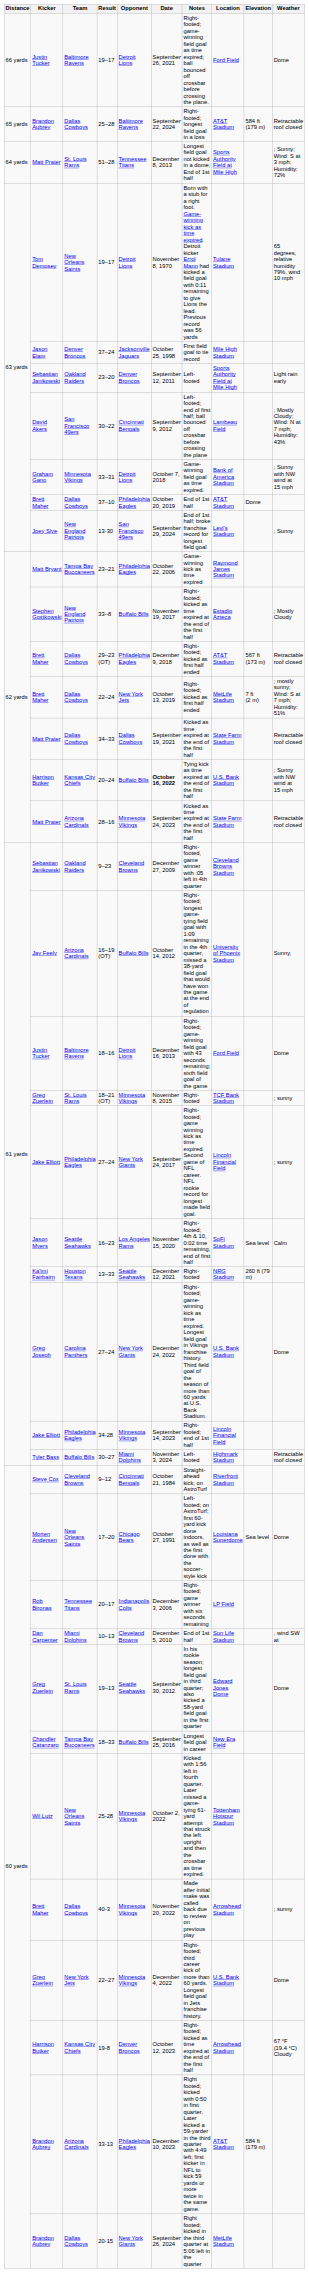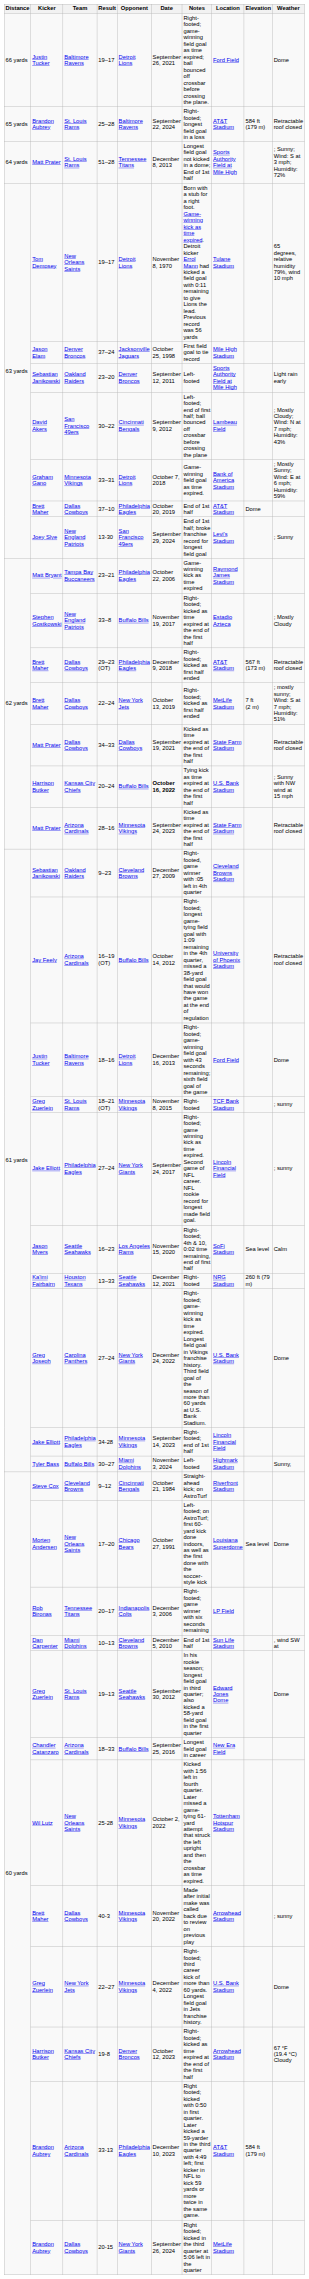(76, 124) Dallas Cowboys -> (75, 124) St. Louis Rams
(284, 477) ; Sunny with NW wind at 15 mph -> (287, 480) ; Mostly Sunny; Wind: E at 6 mph; Humidity: 59%
(282, 953) Sunny, -> (288, 960) Retractable roof closed
(288, 1457) Retractable roof closed -> (282, 1464) Sunny,
(79, 1742) Tampa Bay Buccaneers -> (76, 1749) Arizona Cardinals
